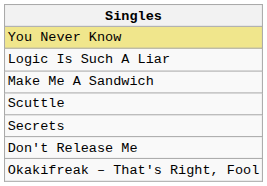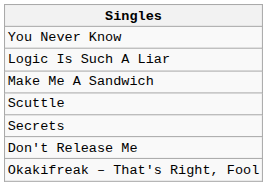(65, 38) khaki background -> (65, 38) no background
